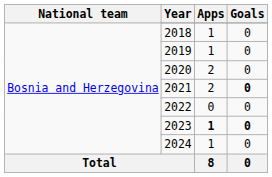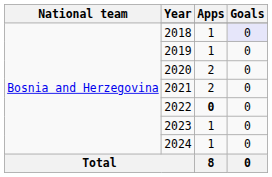(247, 32) no background -> (247, 32) lavender background
(247, 88) bold -> (247, 88) normal
(211, 107) normal -> (211, 107) bold
(211, 126) bold -> (211, 126) normal
(247, 126) bold -> (247, 126) normal
